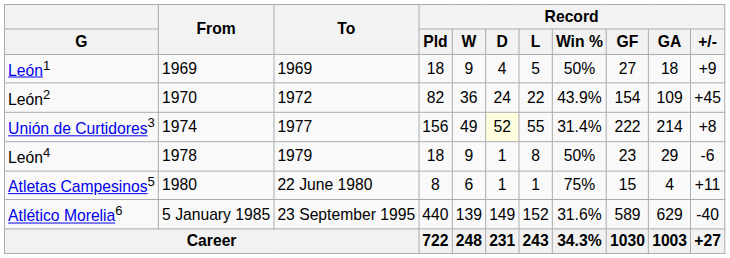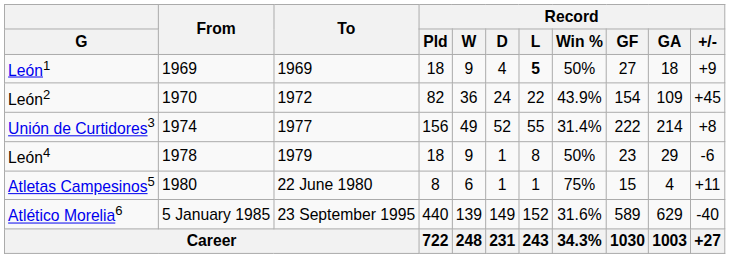(536, 68) normal -> (536, 68) bold
(502, 127) lightyellow background -> (502, 127) no background
